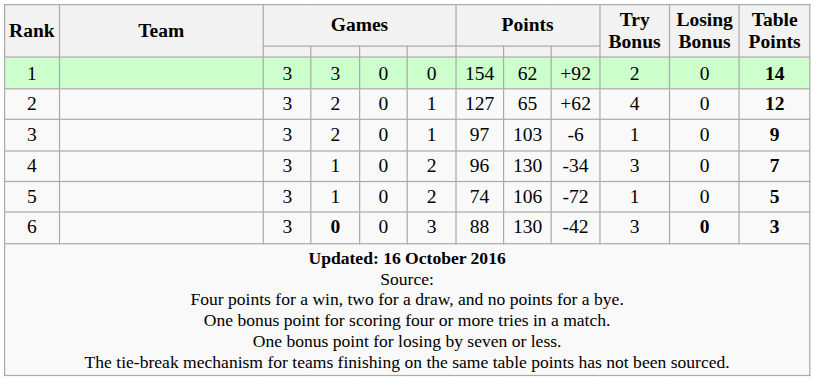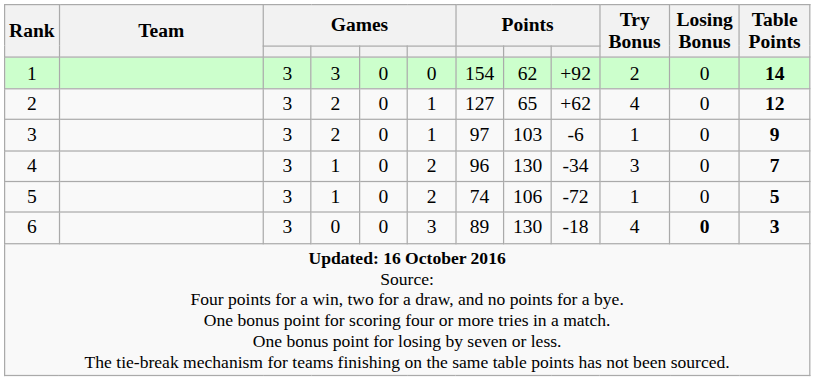(335, 227) bold -> (335, 227) normal
(480, 227) 88 -> (480, 227) 89
(576, 227) -42 -> (576, 227) -18
(635, 227) 3 -> (635, 227) 4
